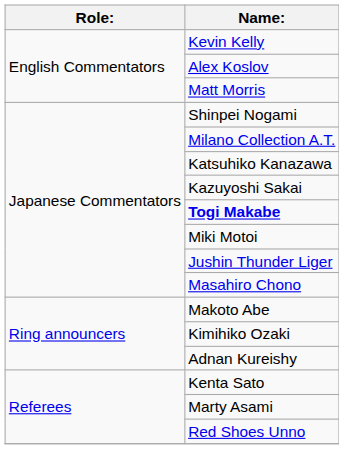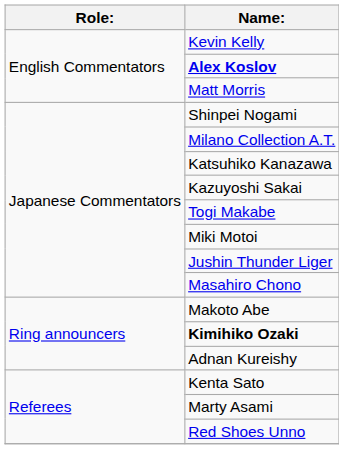(228, 66) normal -> (232, 66) bold
(234, 212) bold -> (232, 212) normal
(239, 334) normal -> (243, 334) bold
